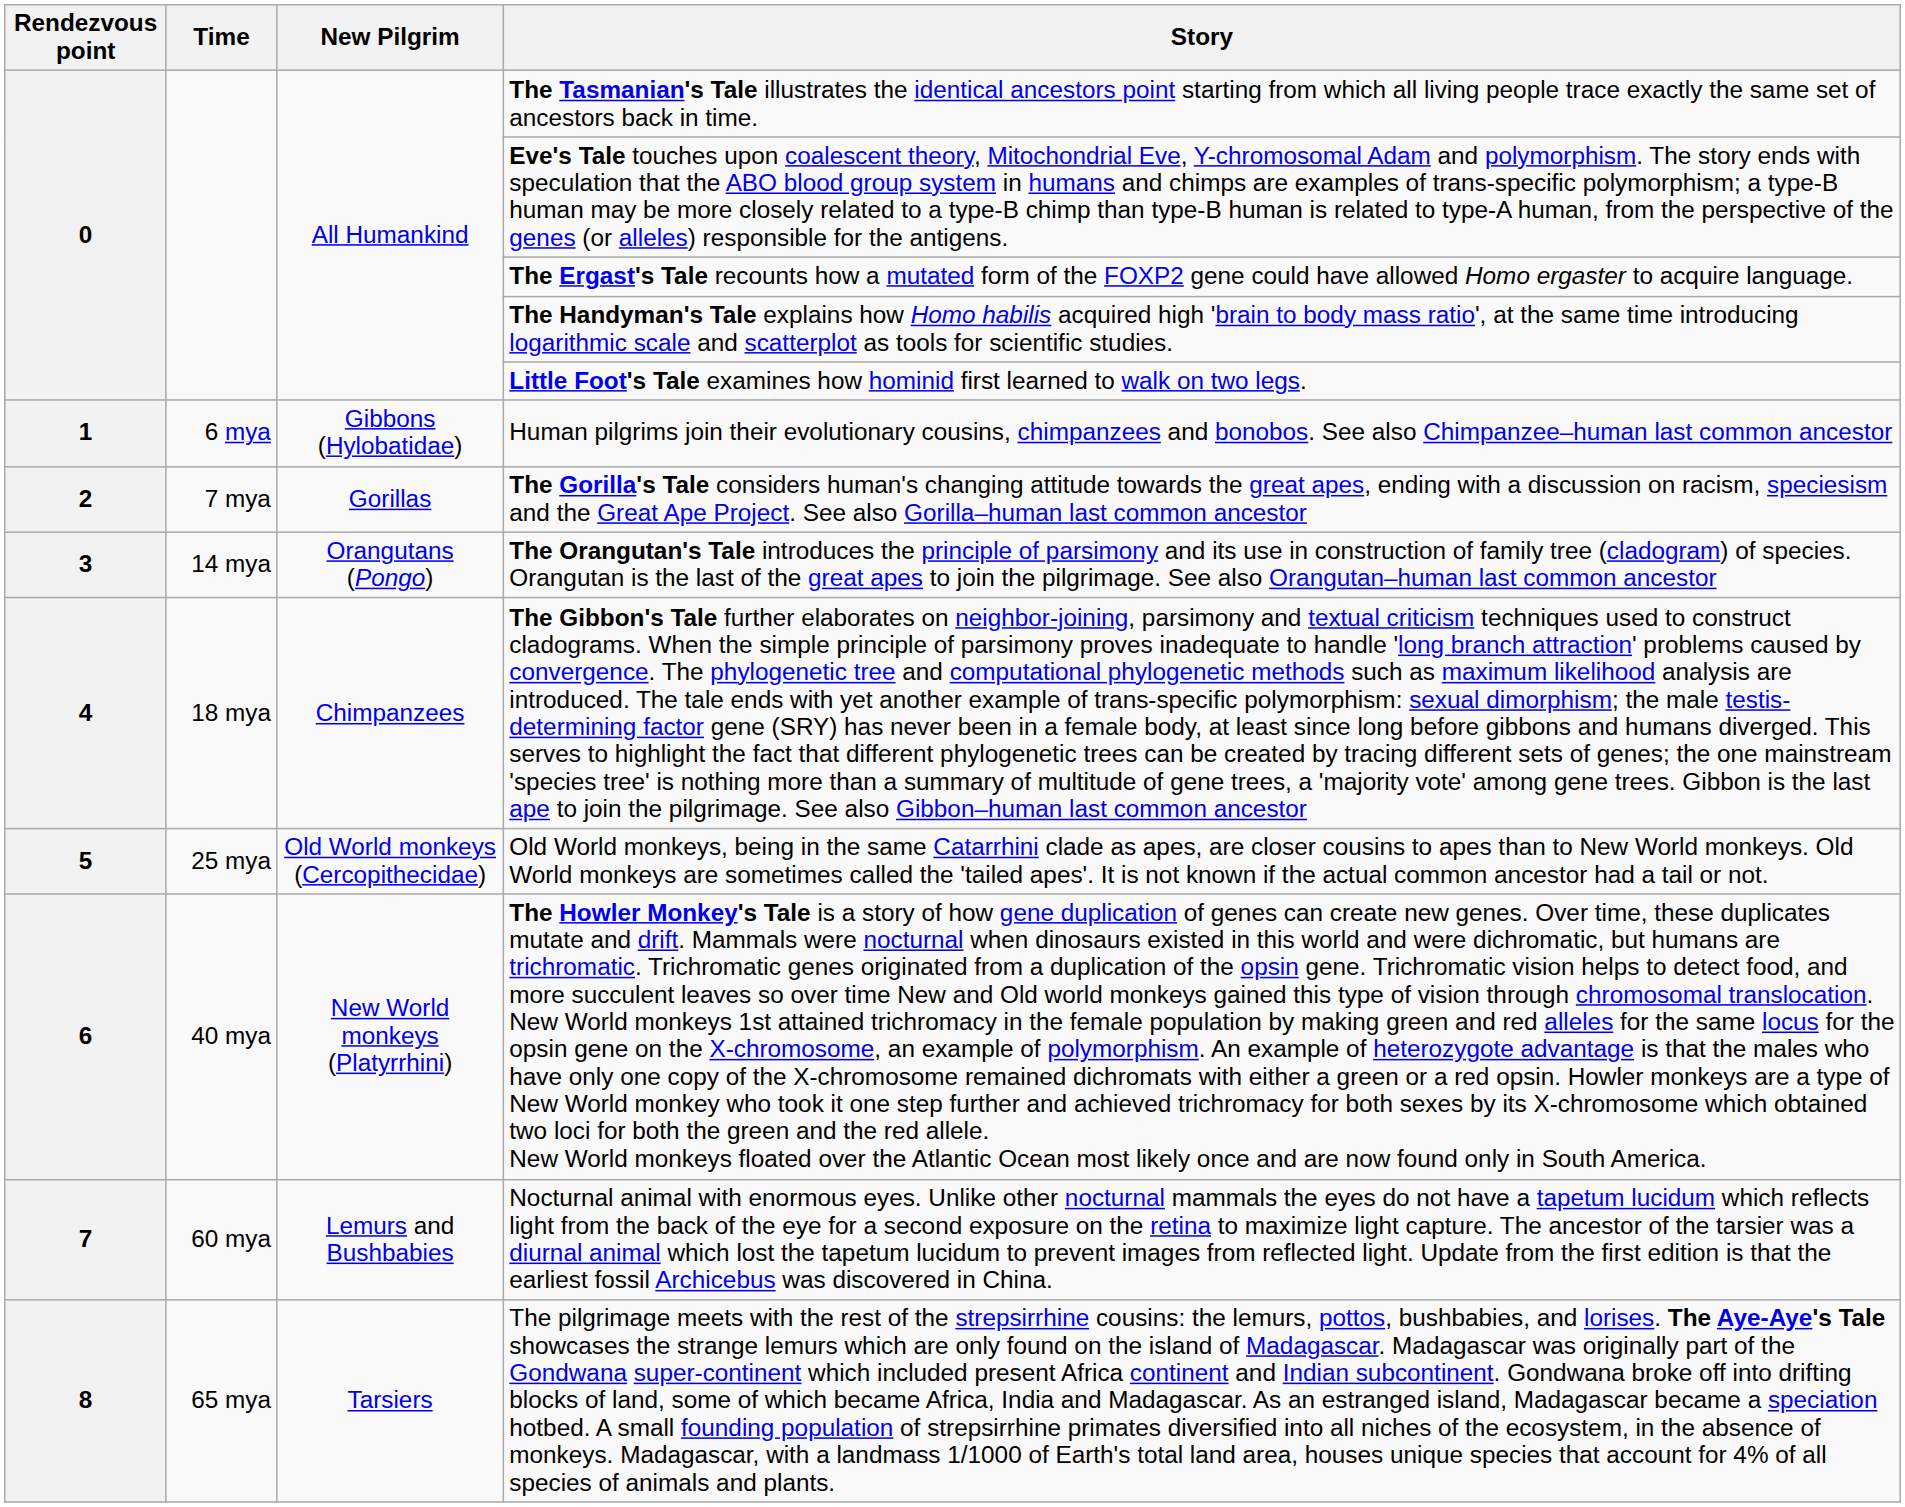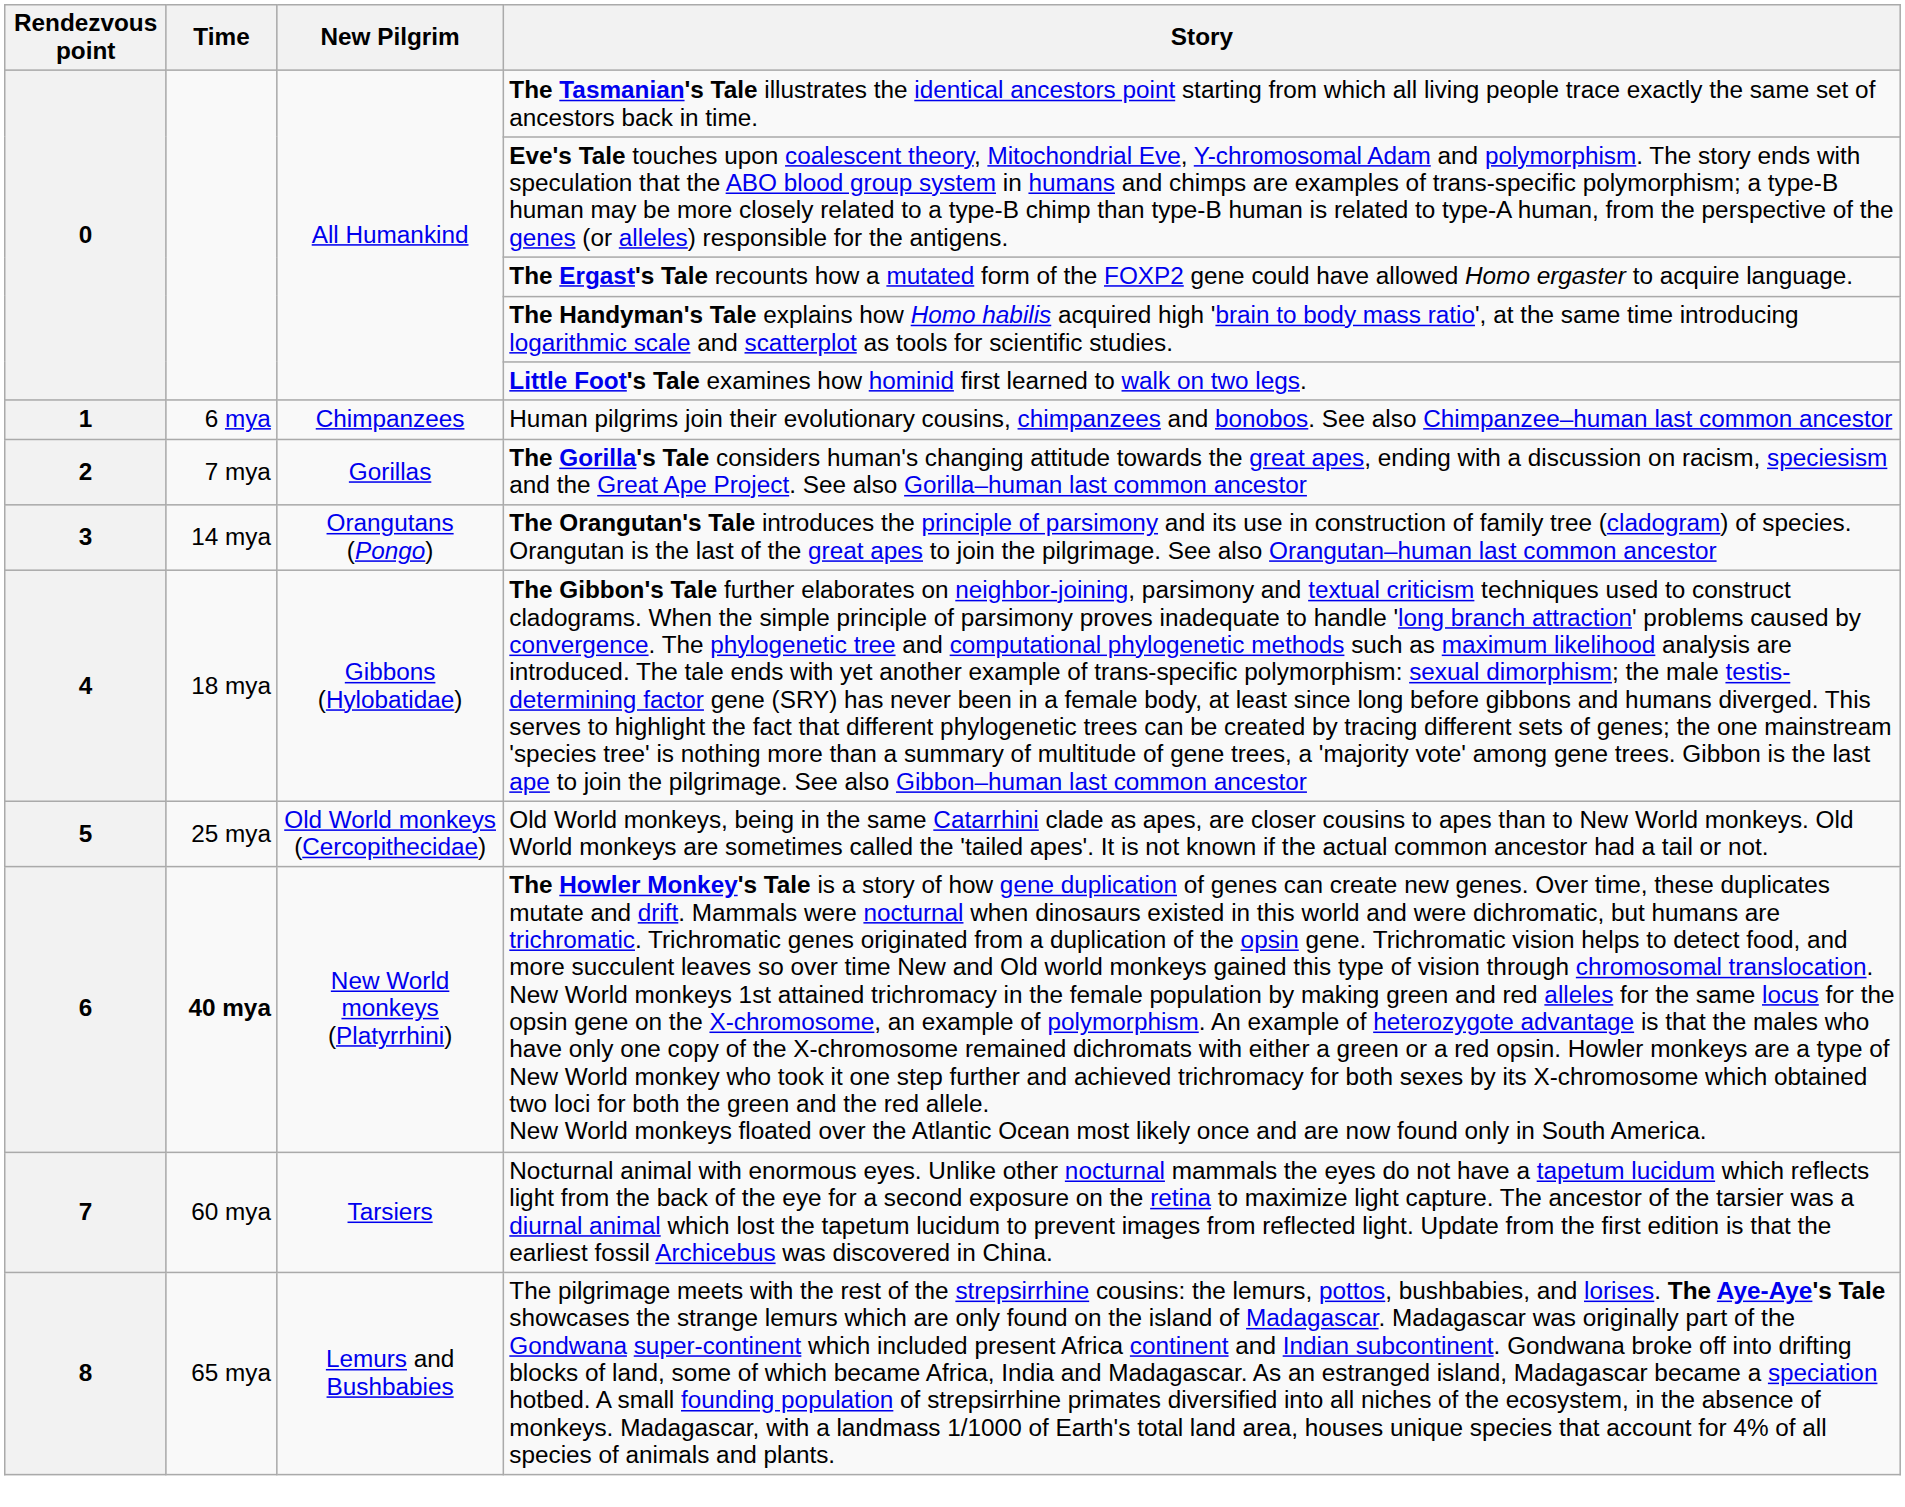(390, 433) Gibbons (Hylobatidae) -> (390, 419) Chimpanzees
(390, 712) Chimpanzees -> (390, 685) Gibbons (Hylobatidae)
(231, 1036) normal -> (230, 1008) bold
(390, 1239) Lemurs and Bushbabies -> (390, 1211) Tarsiers
(390, 1400) Tarsiers -> (390, 1373) Lemurs and Bushbabies
